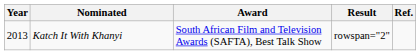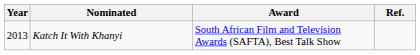- column: (362, 12)
